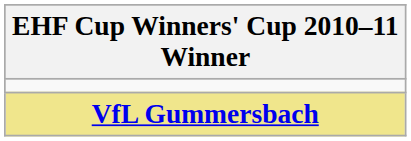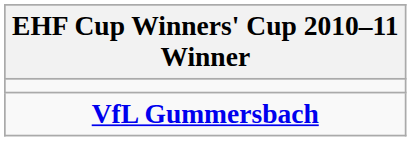(205, 113) khaki background -> (205, 113) no background
